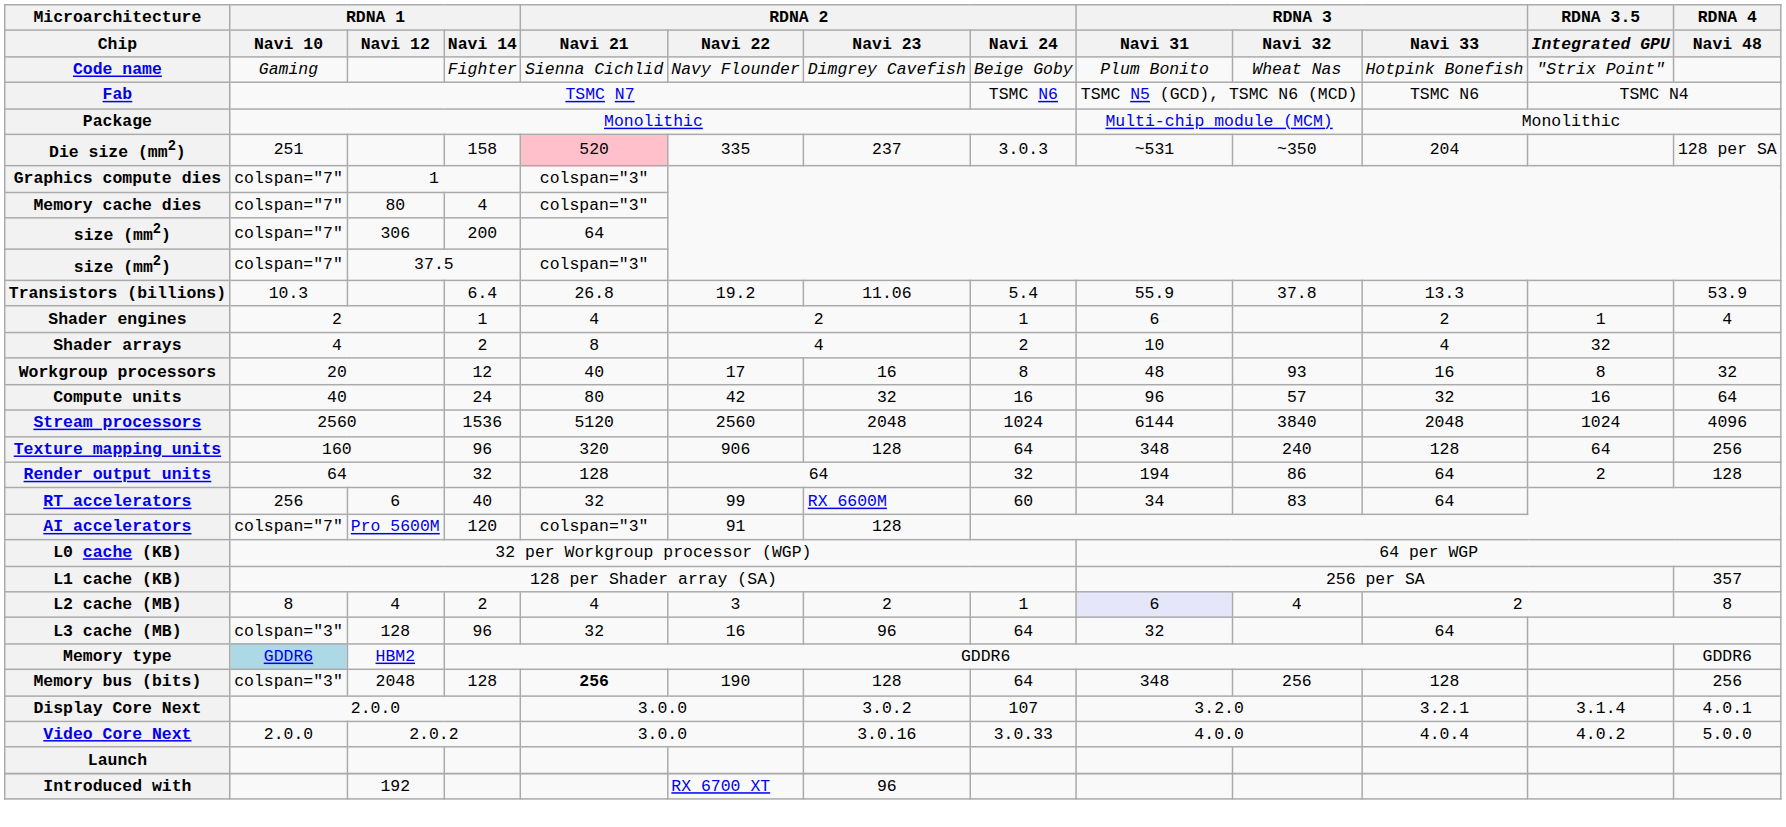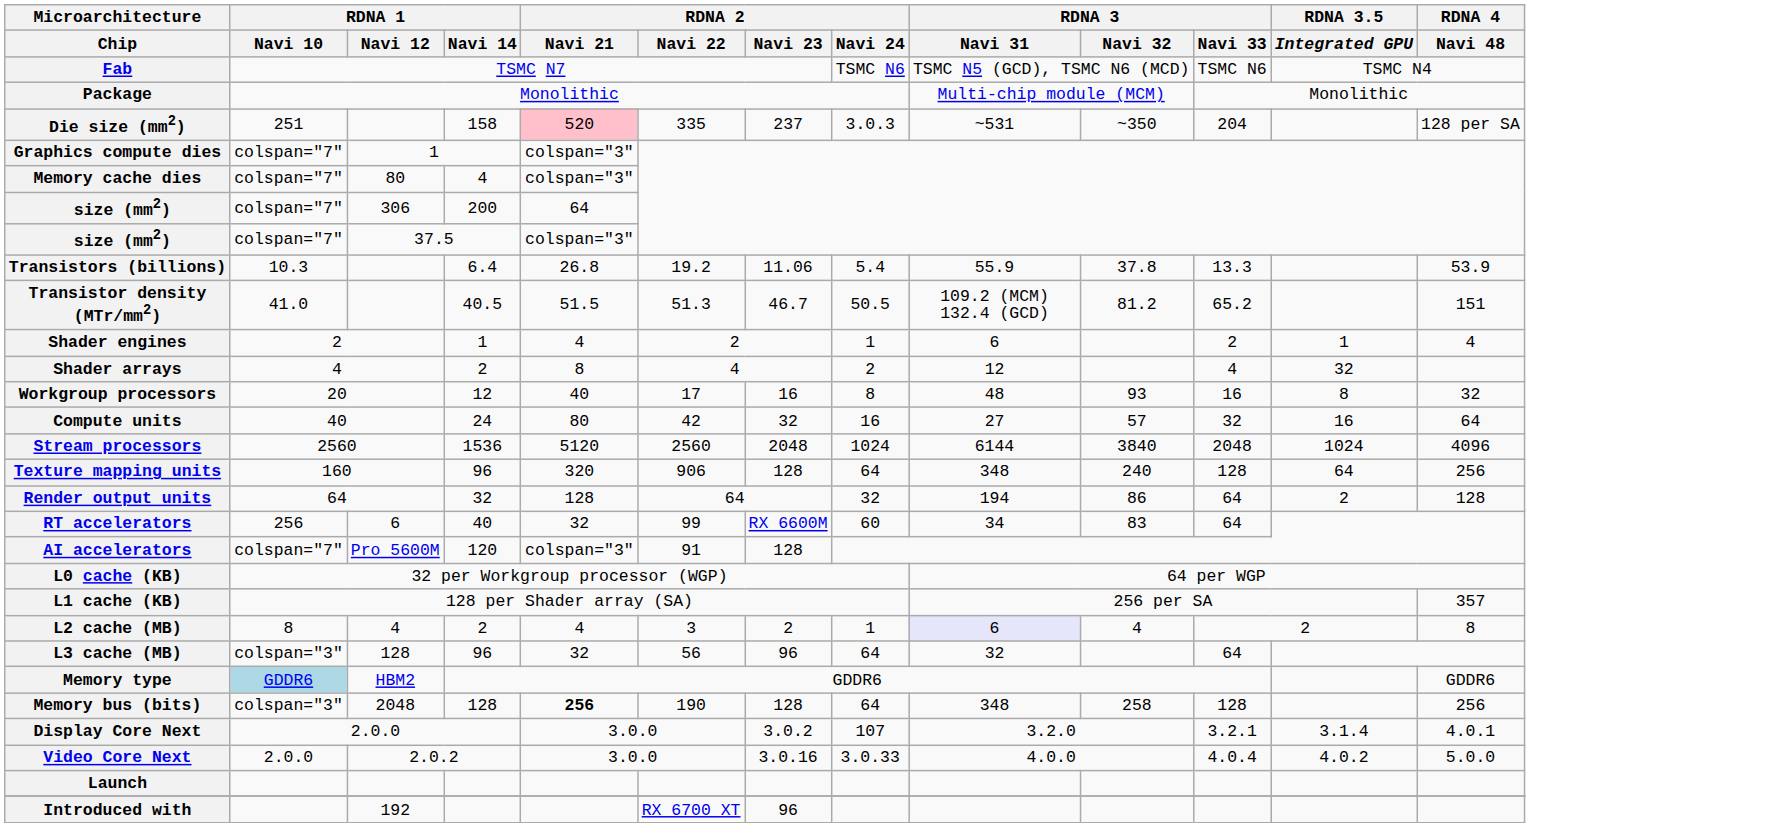- row: (117, 70)
+ row: (117, 305)
(1154, 345) 10 -> (995, 369) 12
(1154, 397) 96 -> (995, 421) 27
(736, 631) 16 -> (691, 654) 56
(1297, 683) 256 -> (1137, 706) 258
